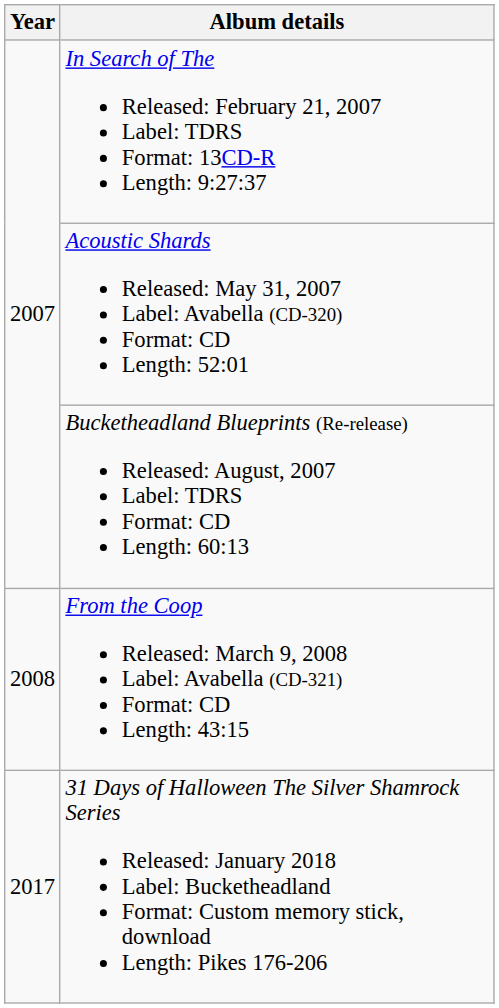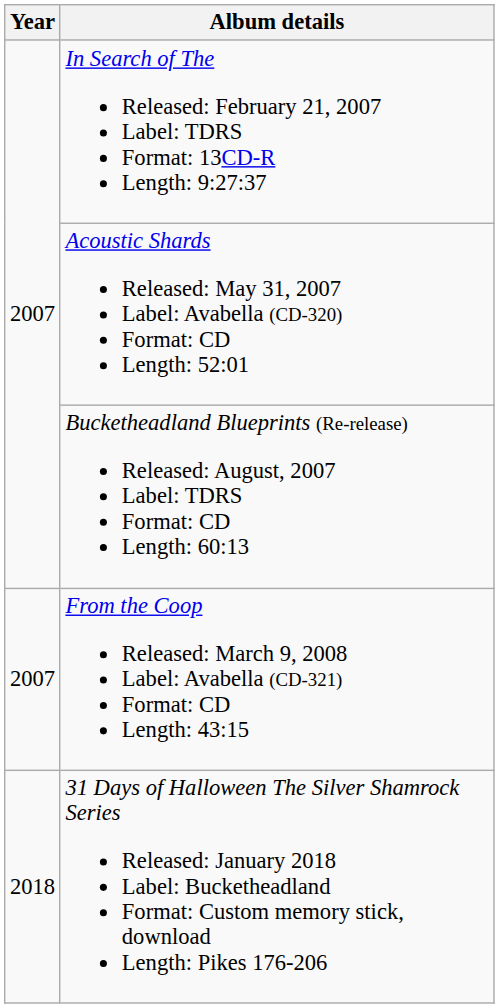(32, 678) 2008 -> (32, 678) 2007
(32, 886) 2017 -> (32, 886) 2018
